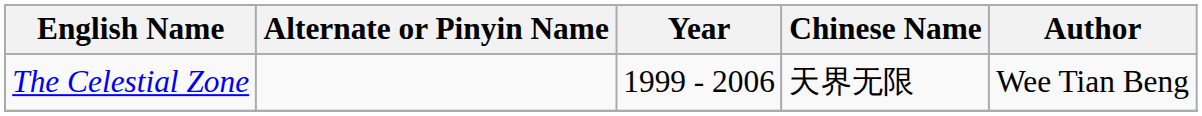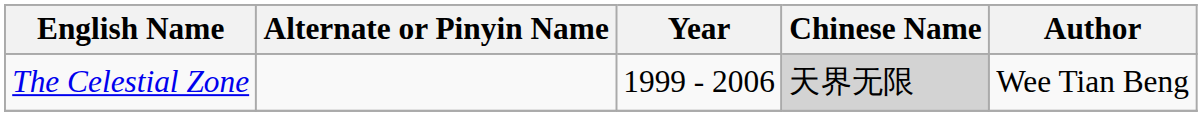(852, 81) no background -> (852, 81) lightgrey background
